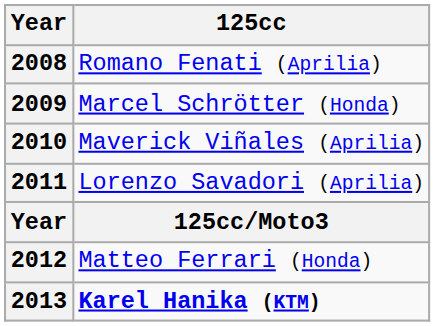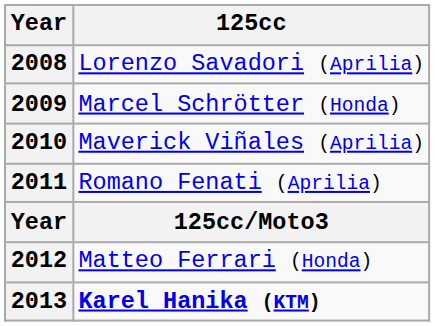(230, 64) Romano Fenati (Aprilia) -> (251, 64) Lorenzo Savadori (Aprilia)
(251, 182) Lorenzo Savadori (Aprilia) -> (230, 182) Romano Fenati (Aprilia)
